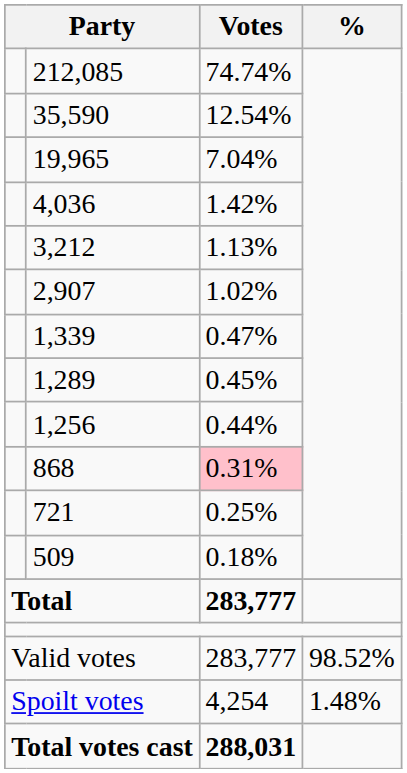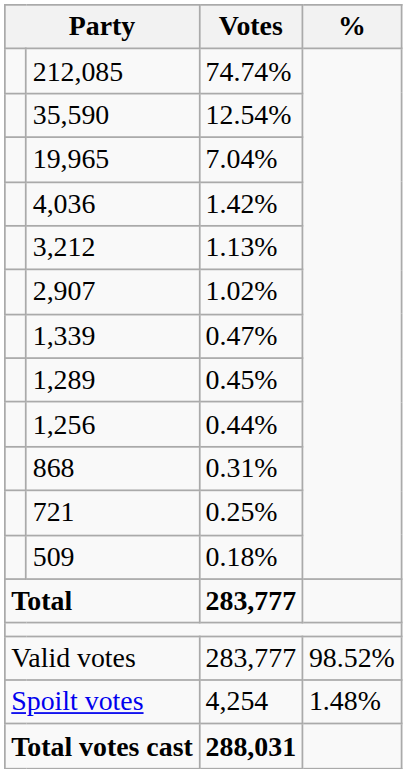(242, 468) pink background -> (242, 468) no background
